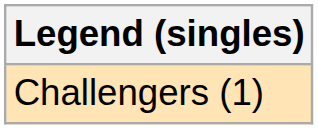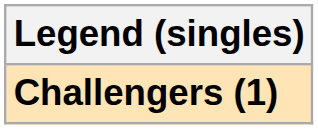(139, 93) normal -> (146, 93) bold
